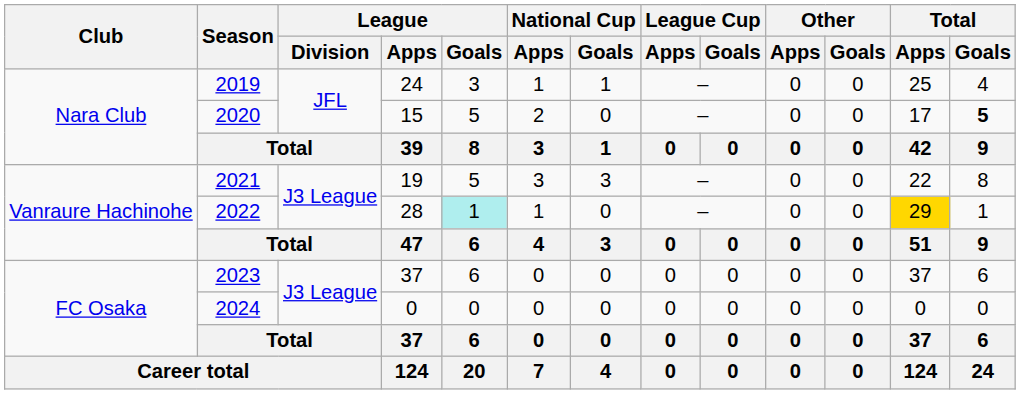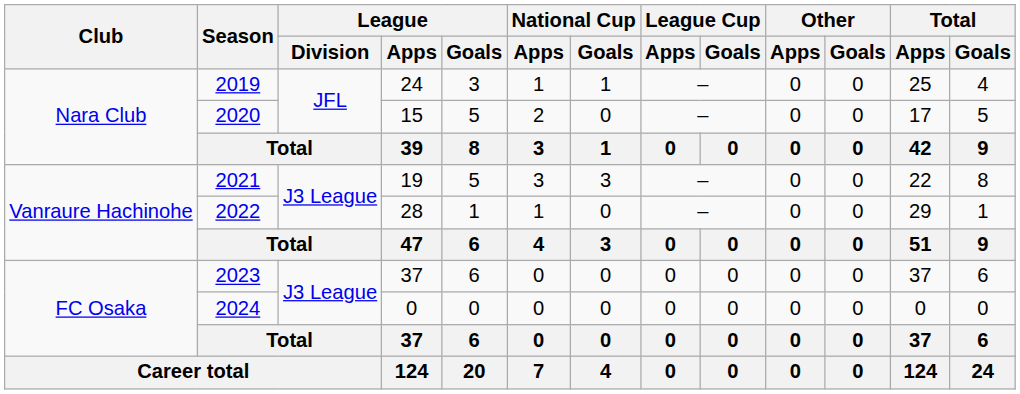(983, 116) bold -> (983, 116) normal
(474, 212) paleturquoise background -> (474, 212) no background
(920, 212) gold background -> (920, 212) no background
